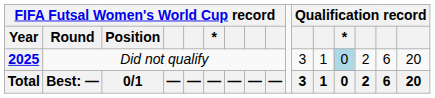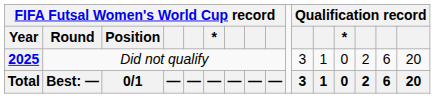(344, 59) lightblue background -> (344, 59) no background
